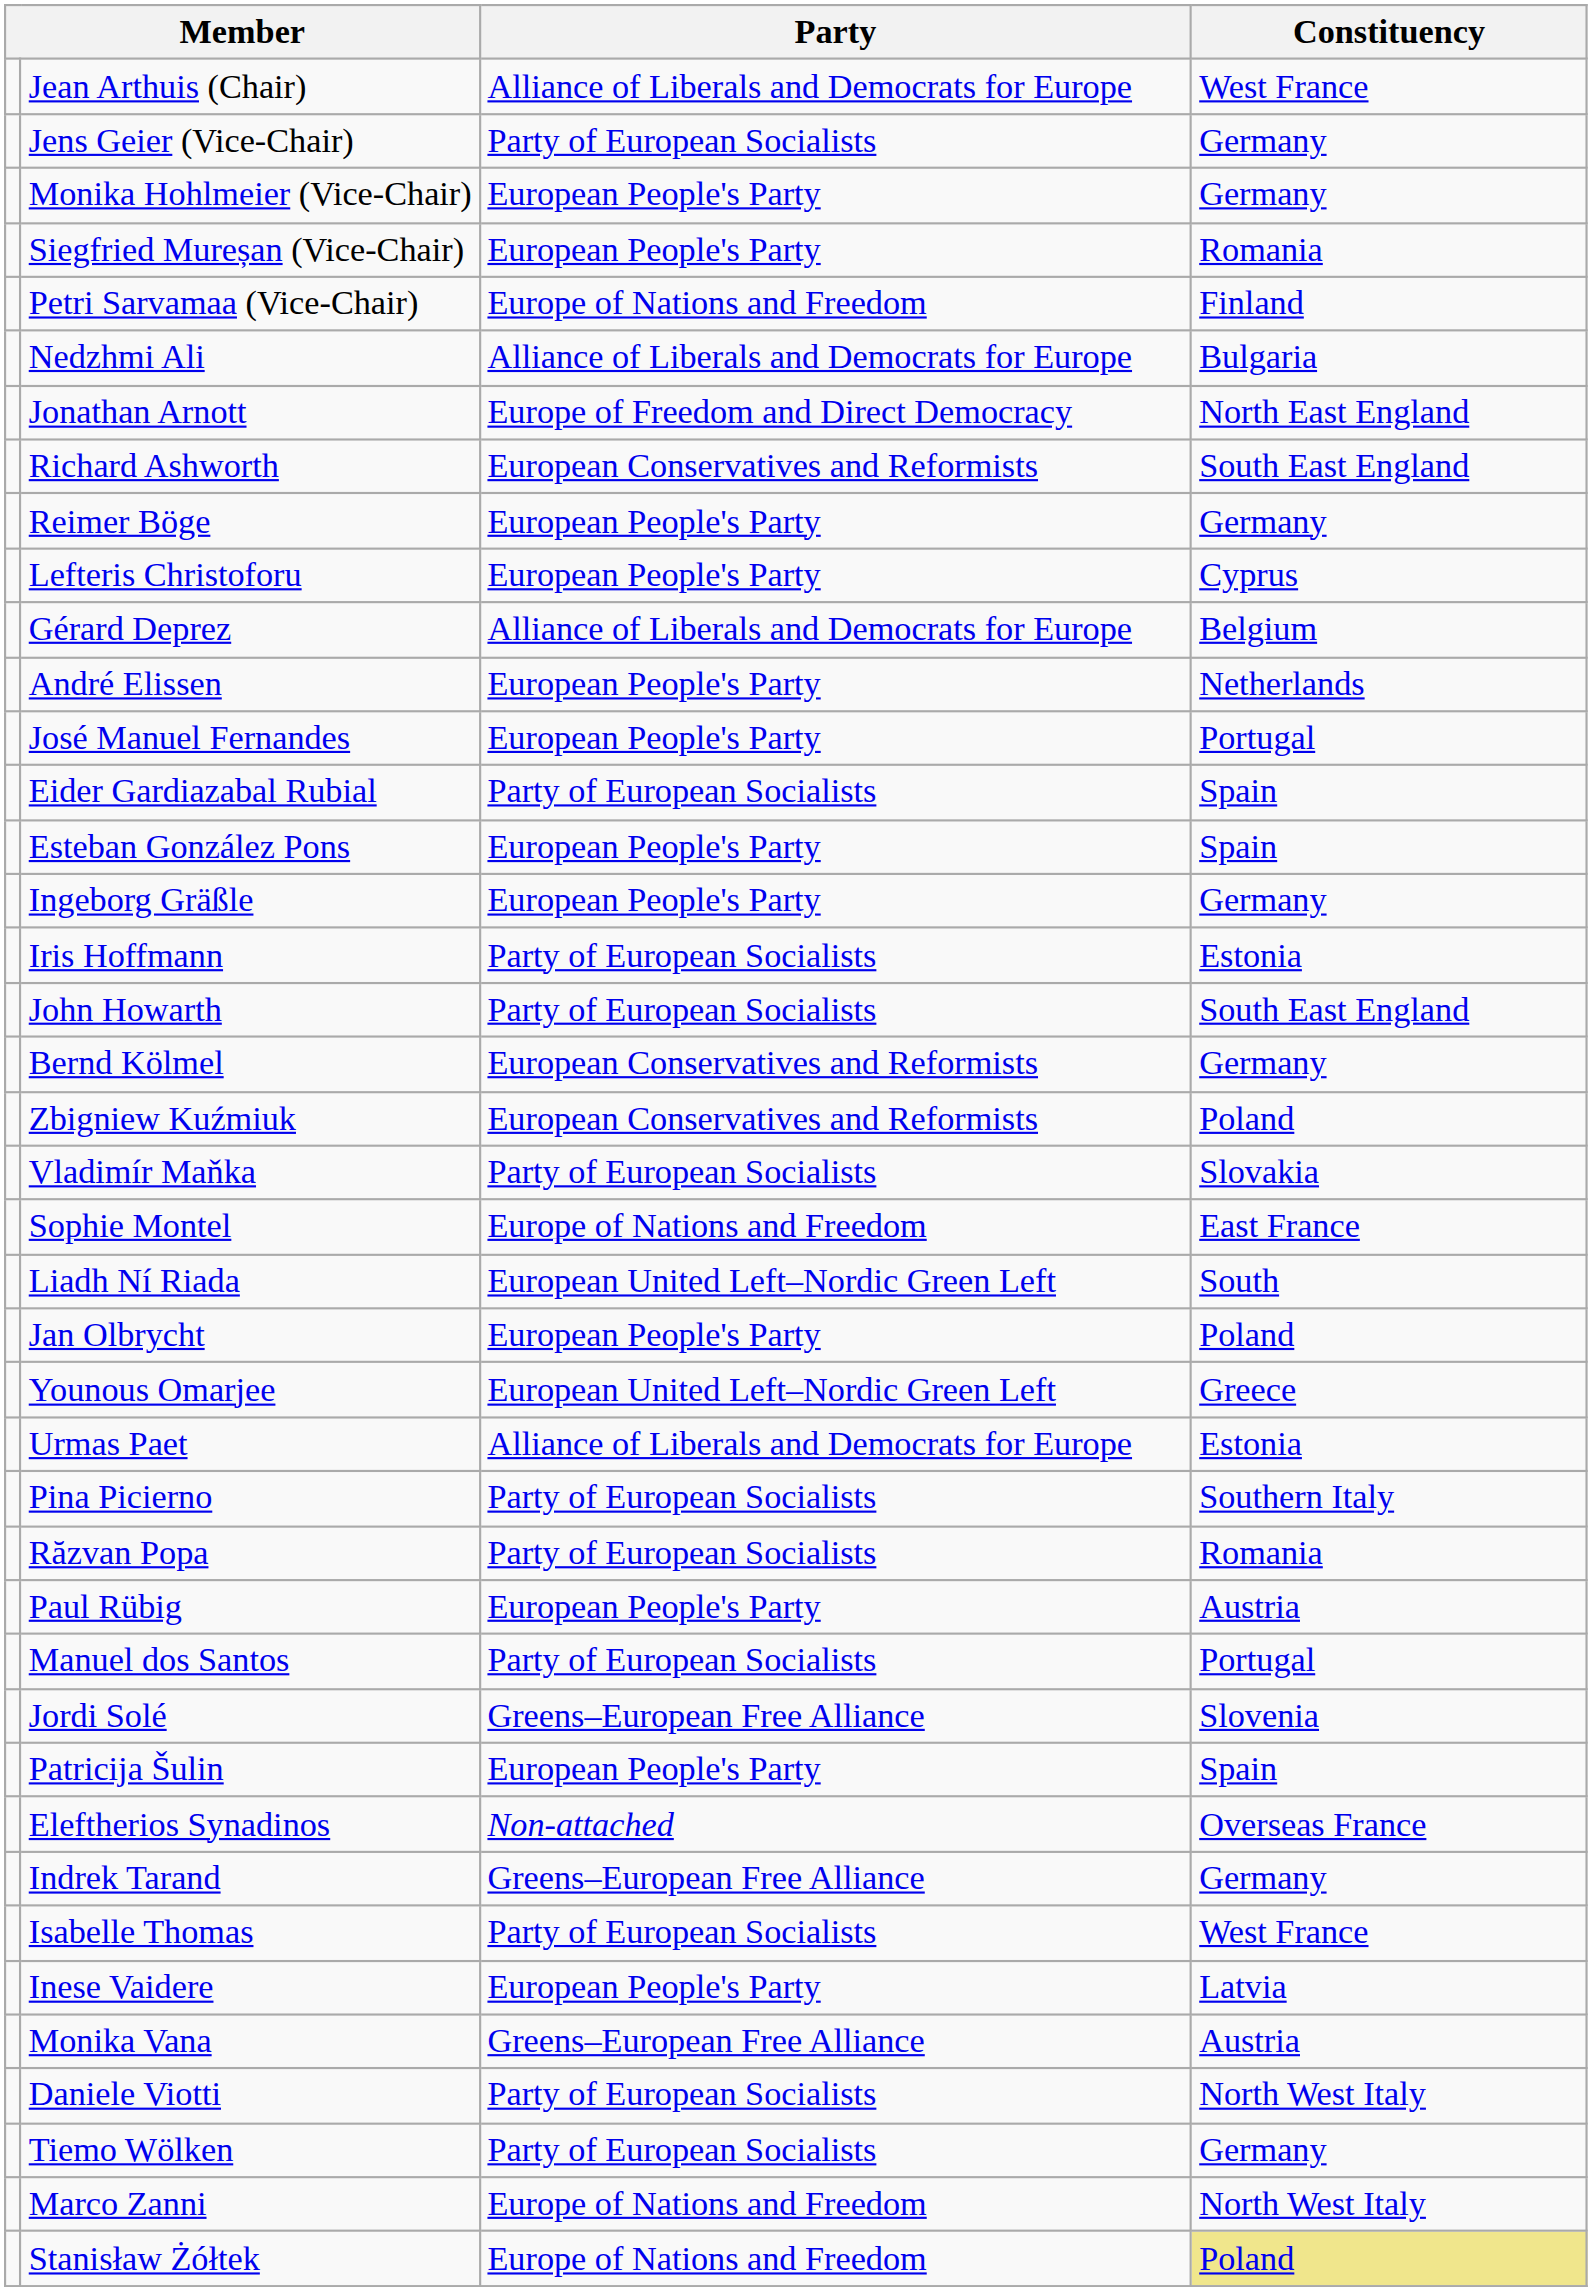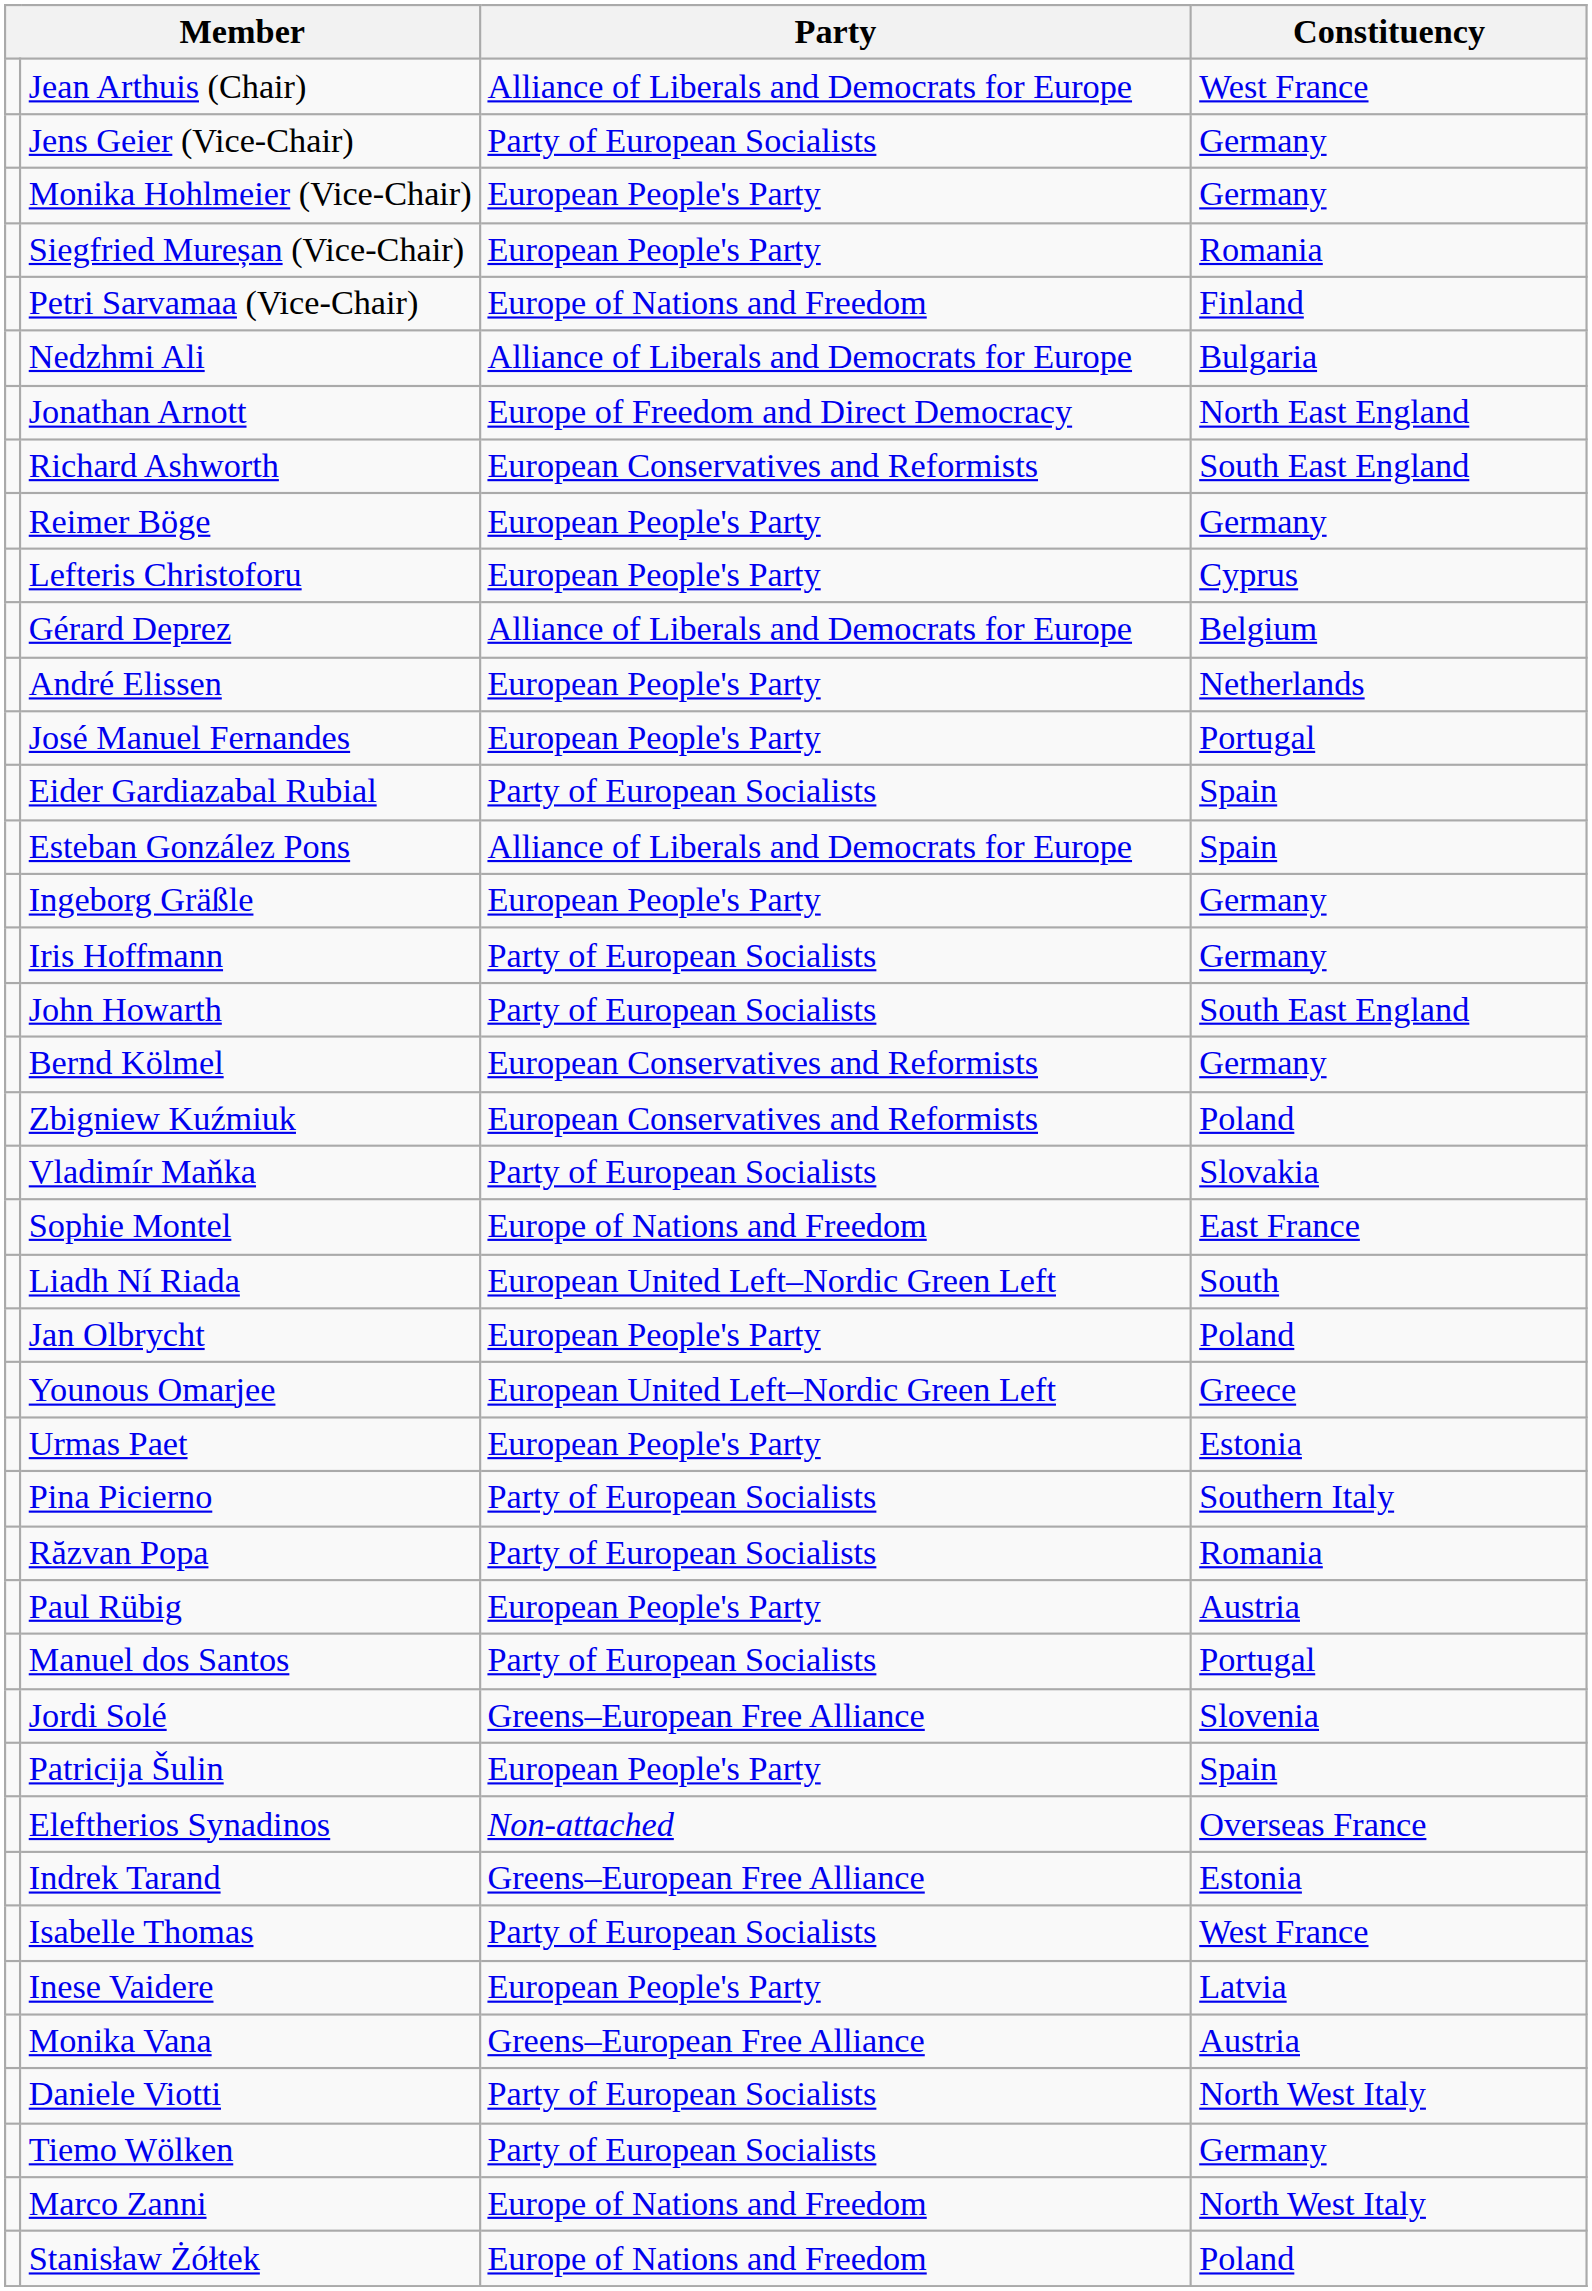(654, 846) European People's Party -> (810, 846) Alliance of Liberals and Democrats for Europe
(1251, 954) Estonia -> (1263, 954) Germany
(810, 1443) Alliance of Liberals and Democrats for Europe -> (654, 1443) European People's Party
(1263, 1877) Germany -> (1251, 1877) Estonia
(1247, 2258) khaki background -> (1247, 2258) no background
